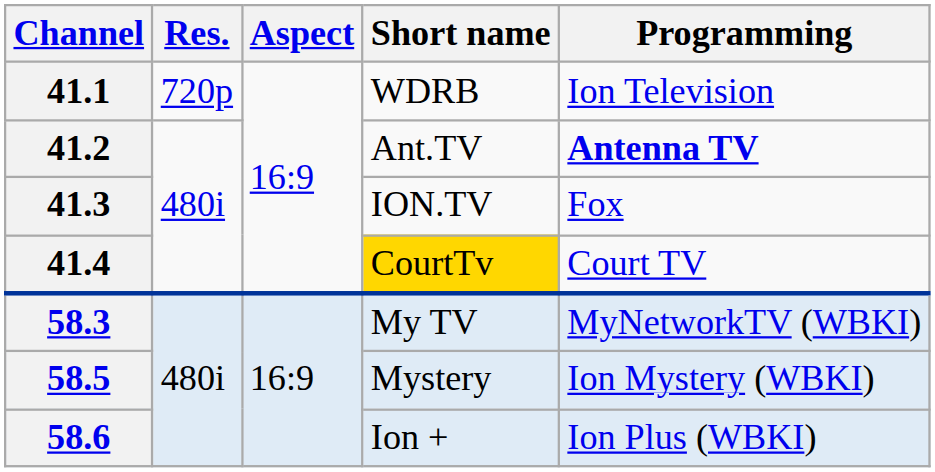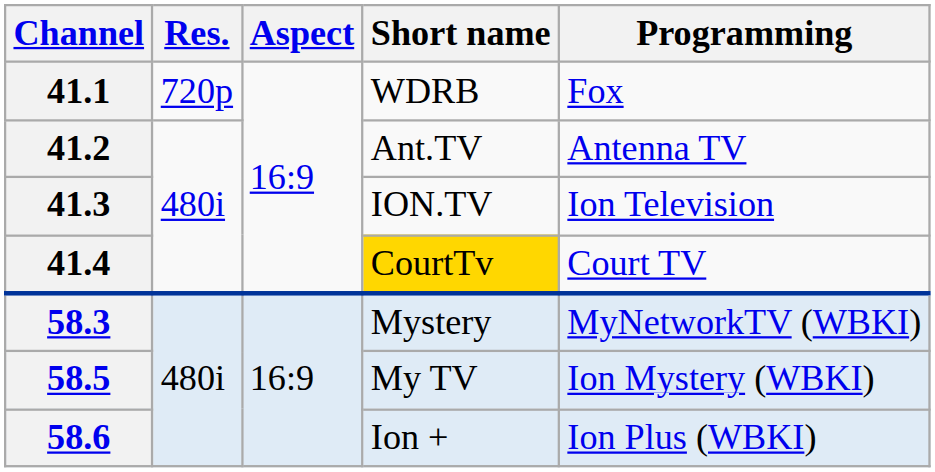(671, 90) Ion Television -> (595, 90) Fox
(663, 147) bold -> (657, 147) normal
(595, 205) Fox -> (671, 205) Ion Television
(424, 322) My TV -> (431, 322) Mystery
(431, 379) Mystery -> (424, 379) My TV
